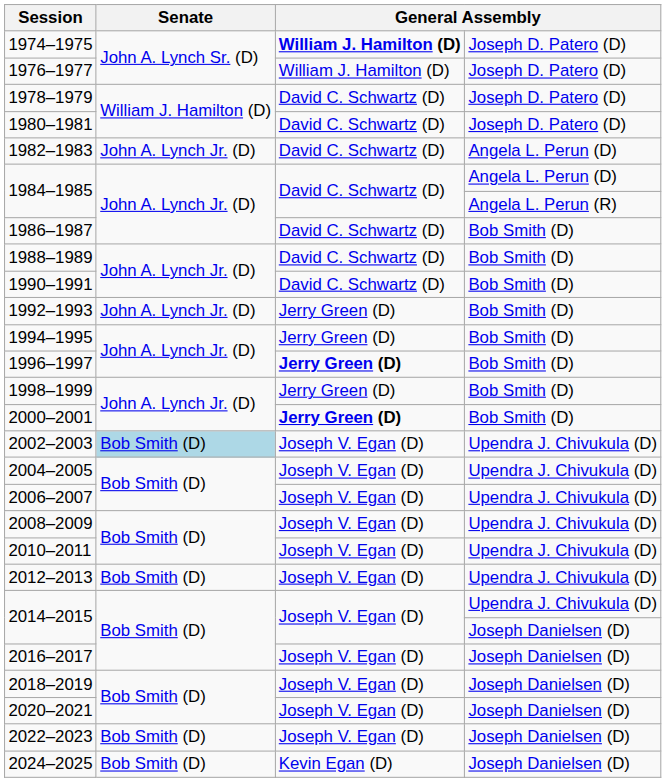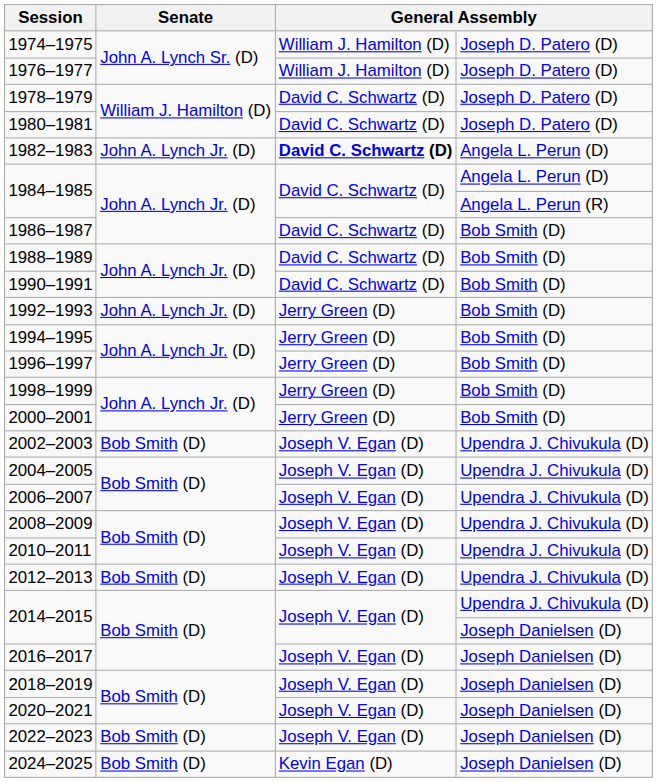(370, 44) bold -> (364, 44) normal
(362, 151) normal -> (366, 151) bold
(340, 364) bold -> (337, 364) normal
(340, 417) bold -> (337, 417) normal
(153, 444) lightblue background -> (153, 444) no background
